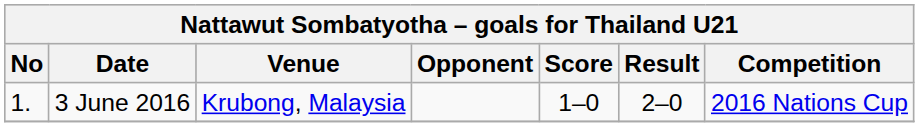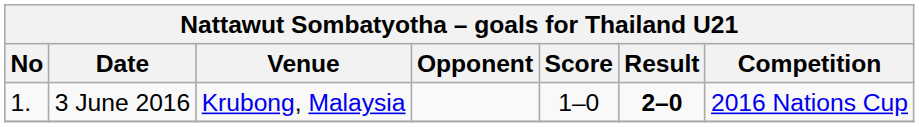(662, 102) normal -> (662, 102) bold
